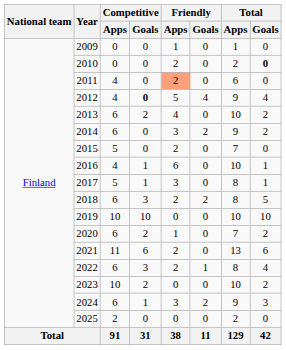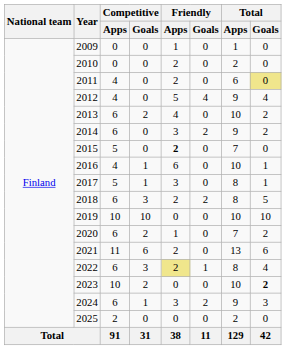(265, 64) bold -> (265, 64) normal
(176, 81) lightsalmon background -> (176, 81) no background
(265, 81) no background -> (265, 81) khaki background
(145, 98) bold -> (145, 98) normal
(176, 149) normal -> (176, 149) bold
(176, 268) no background -> (176, 268) khaki background
(265, 285) normal -> (265, 285) bold
